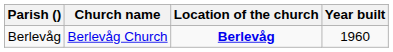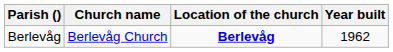(355, 36) 1960 -> (355, 36) 1962
